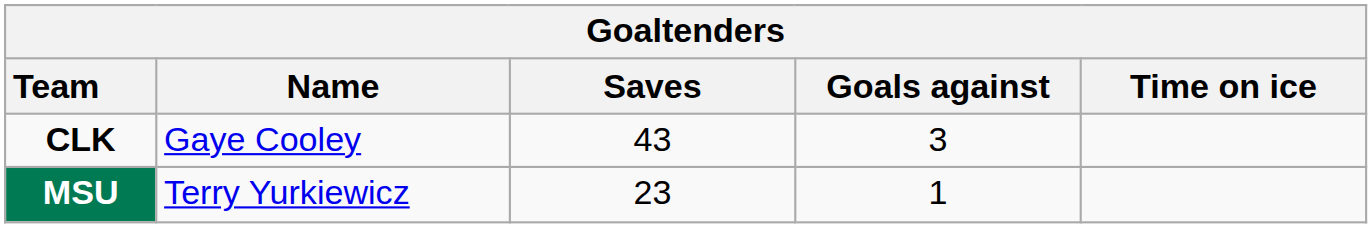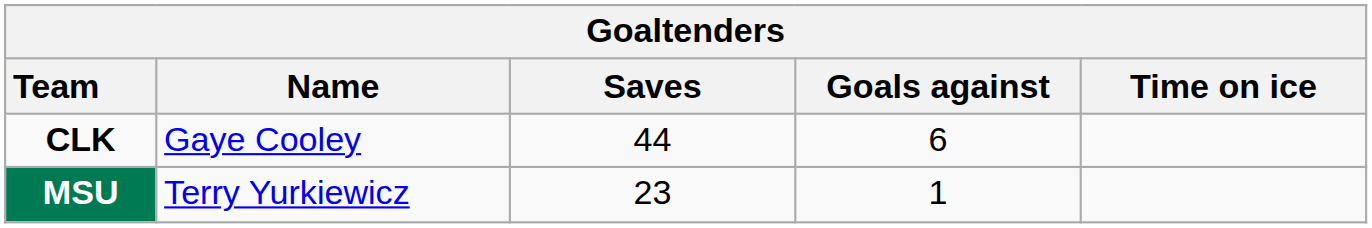(652, 139) 43 -> (652, 139) 44
(938, 139) 3 -> (938, 139) 6
